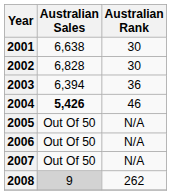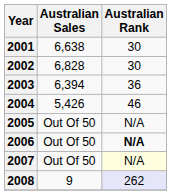(69, 104) bold -> (69, 104) normal
(134, 142) normal -> (134, 142) bold
(134, 162) no background -> (134, 162) lightyellow background
(69, 181) lightgrey background -> (69, 181) no background
(134, 181) no background -> (134, 181) lavender background
